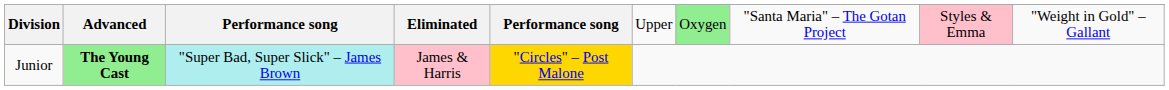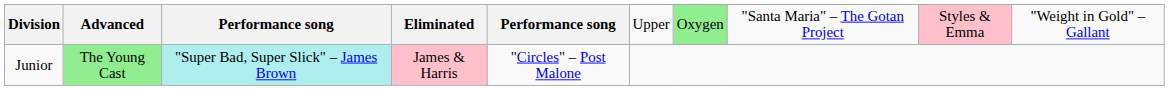(115, 65) bold -> (112, 65) normal
(561, 65) gold background -> (558, 65) no background
